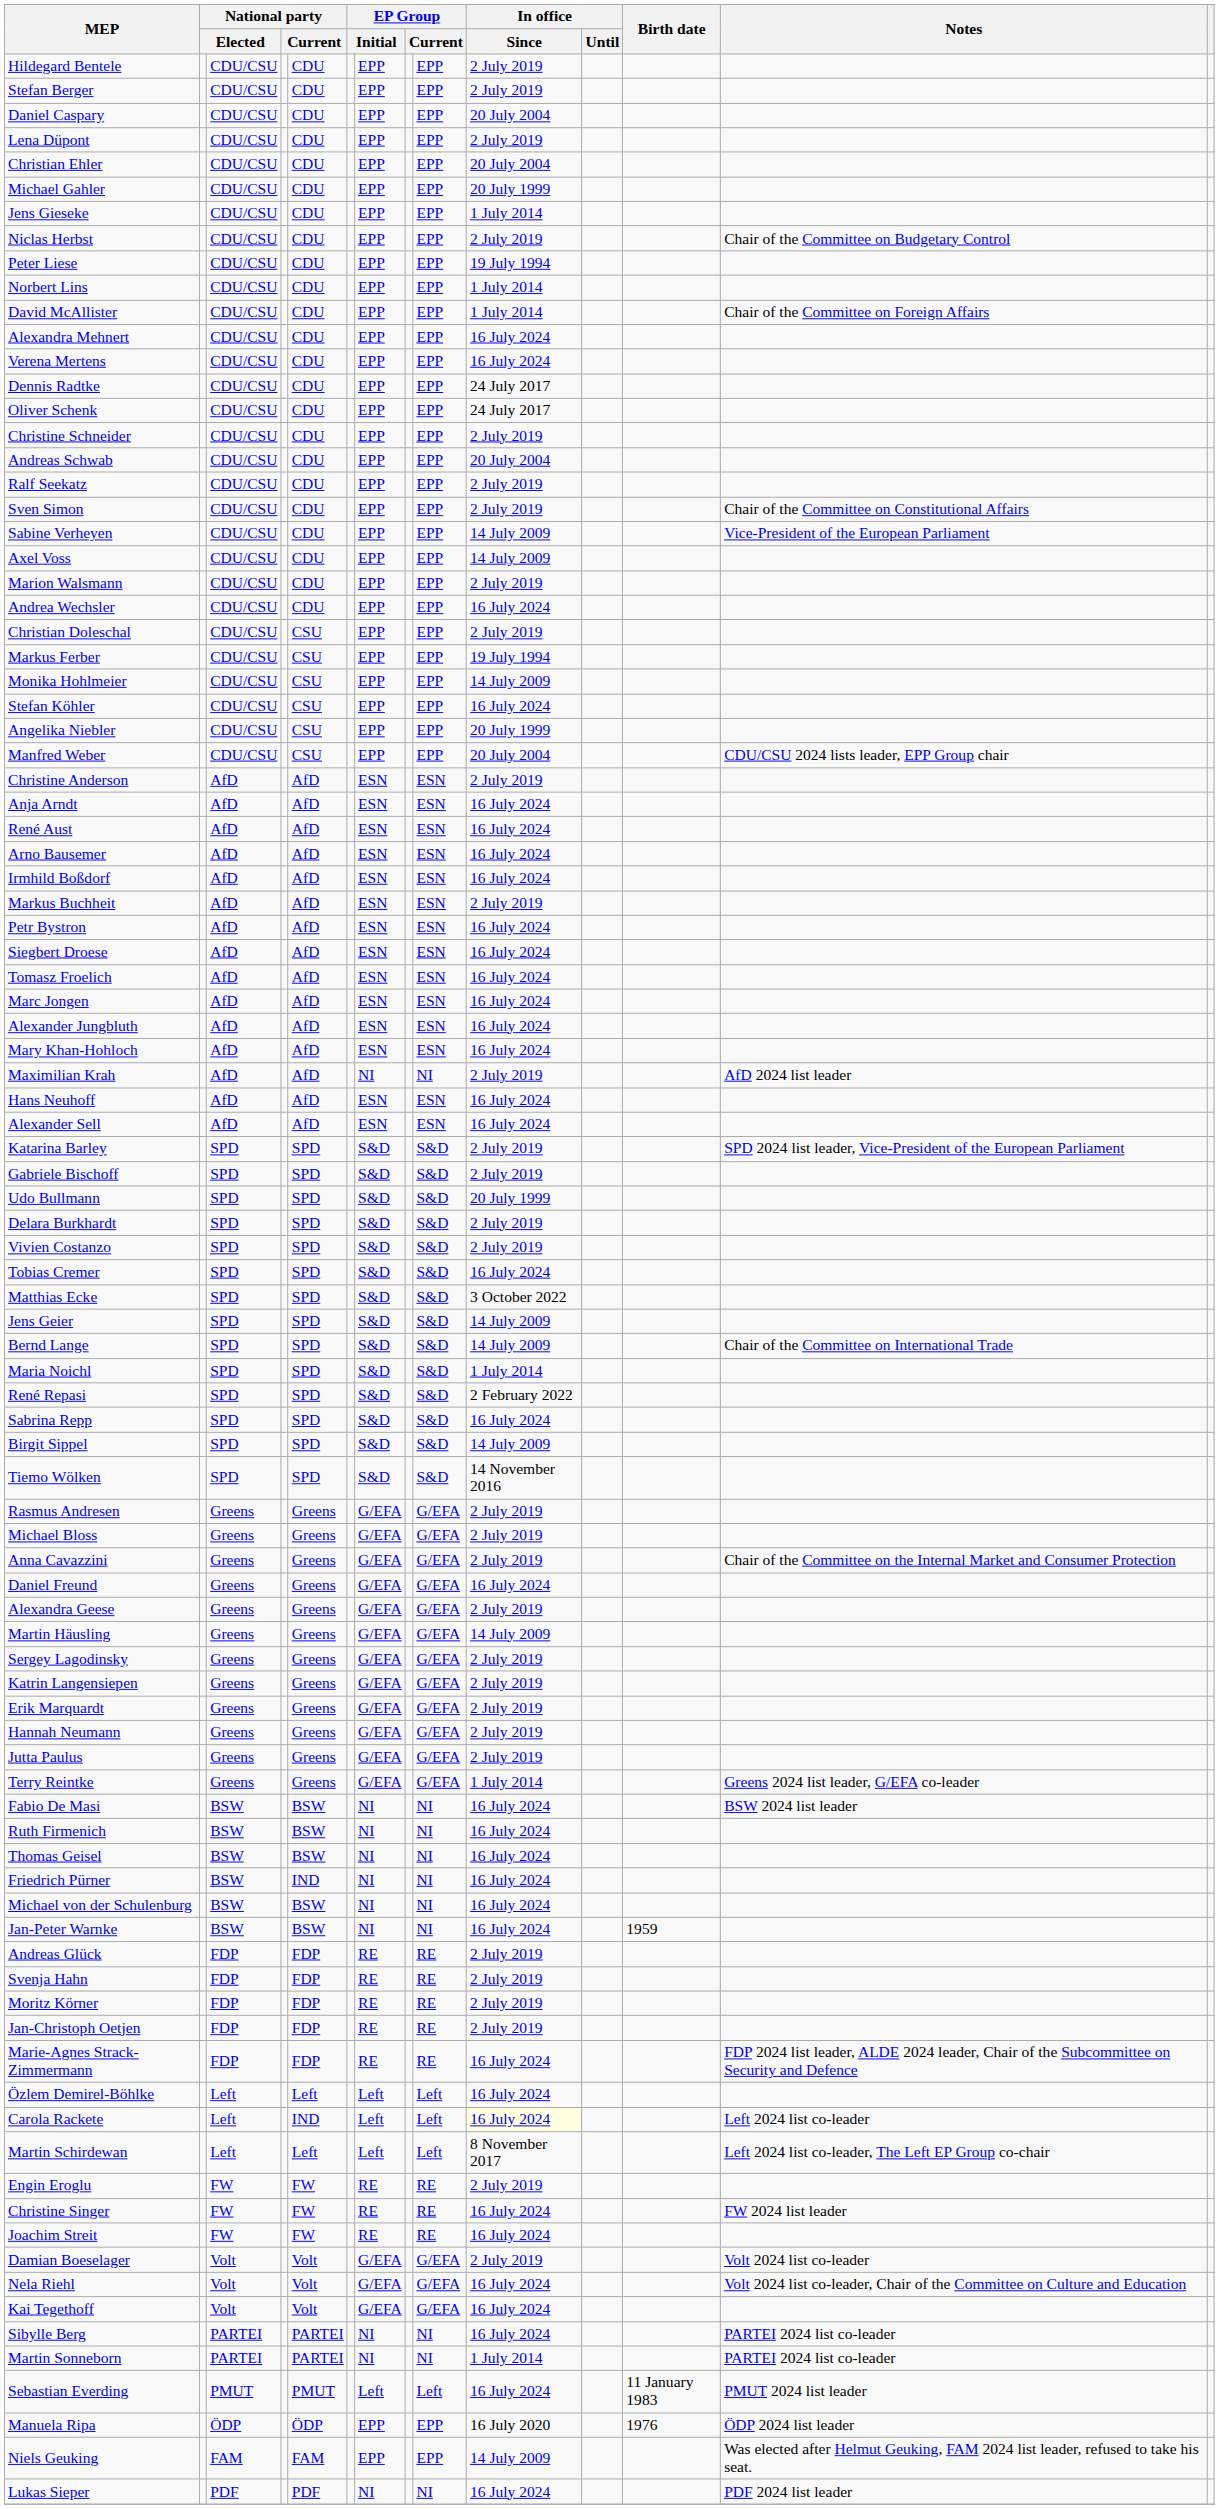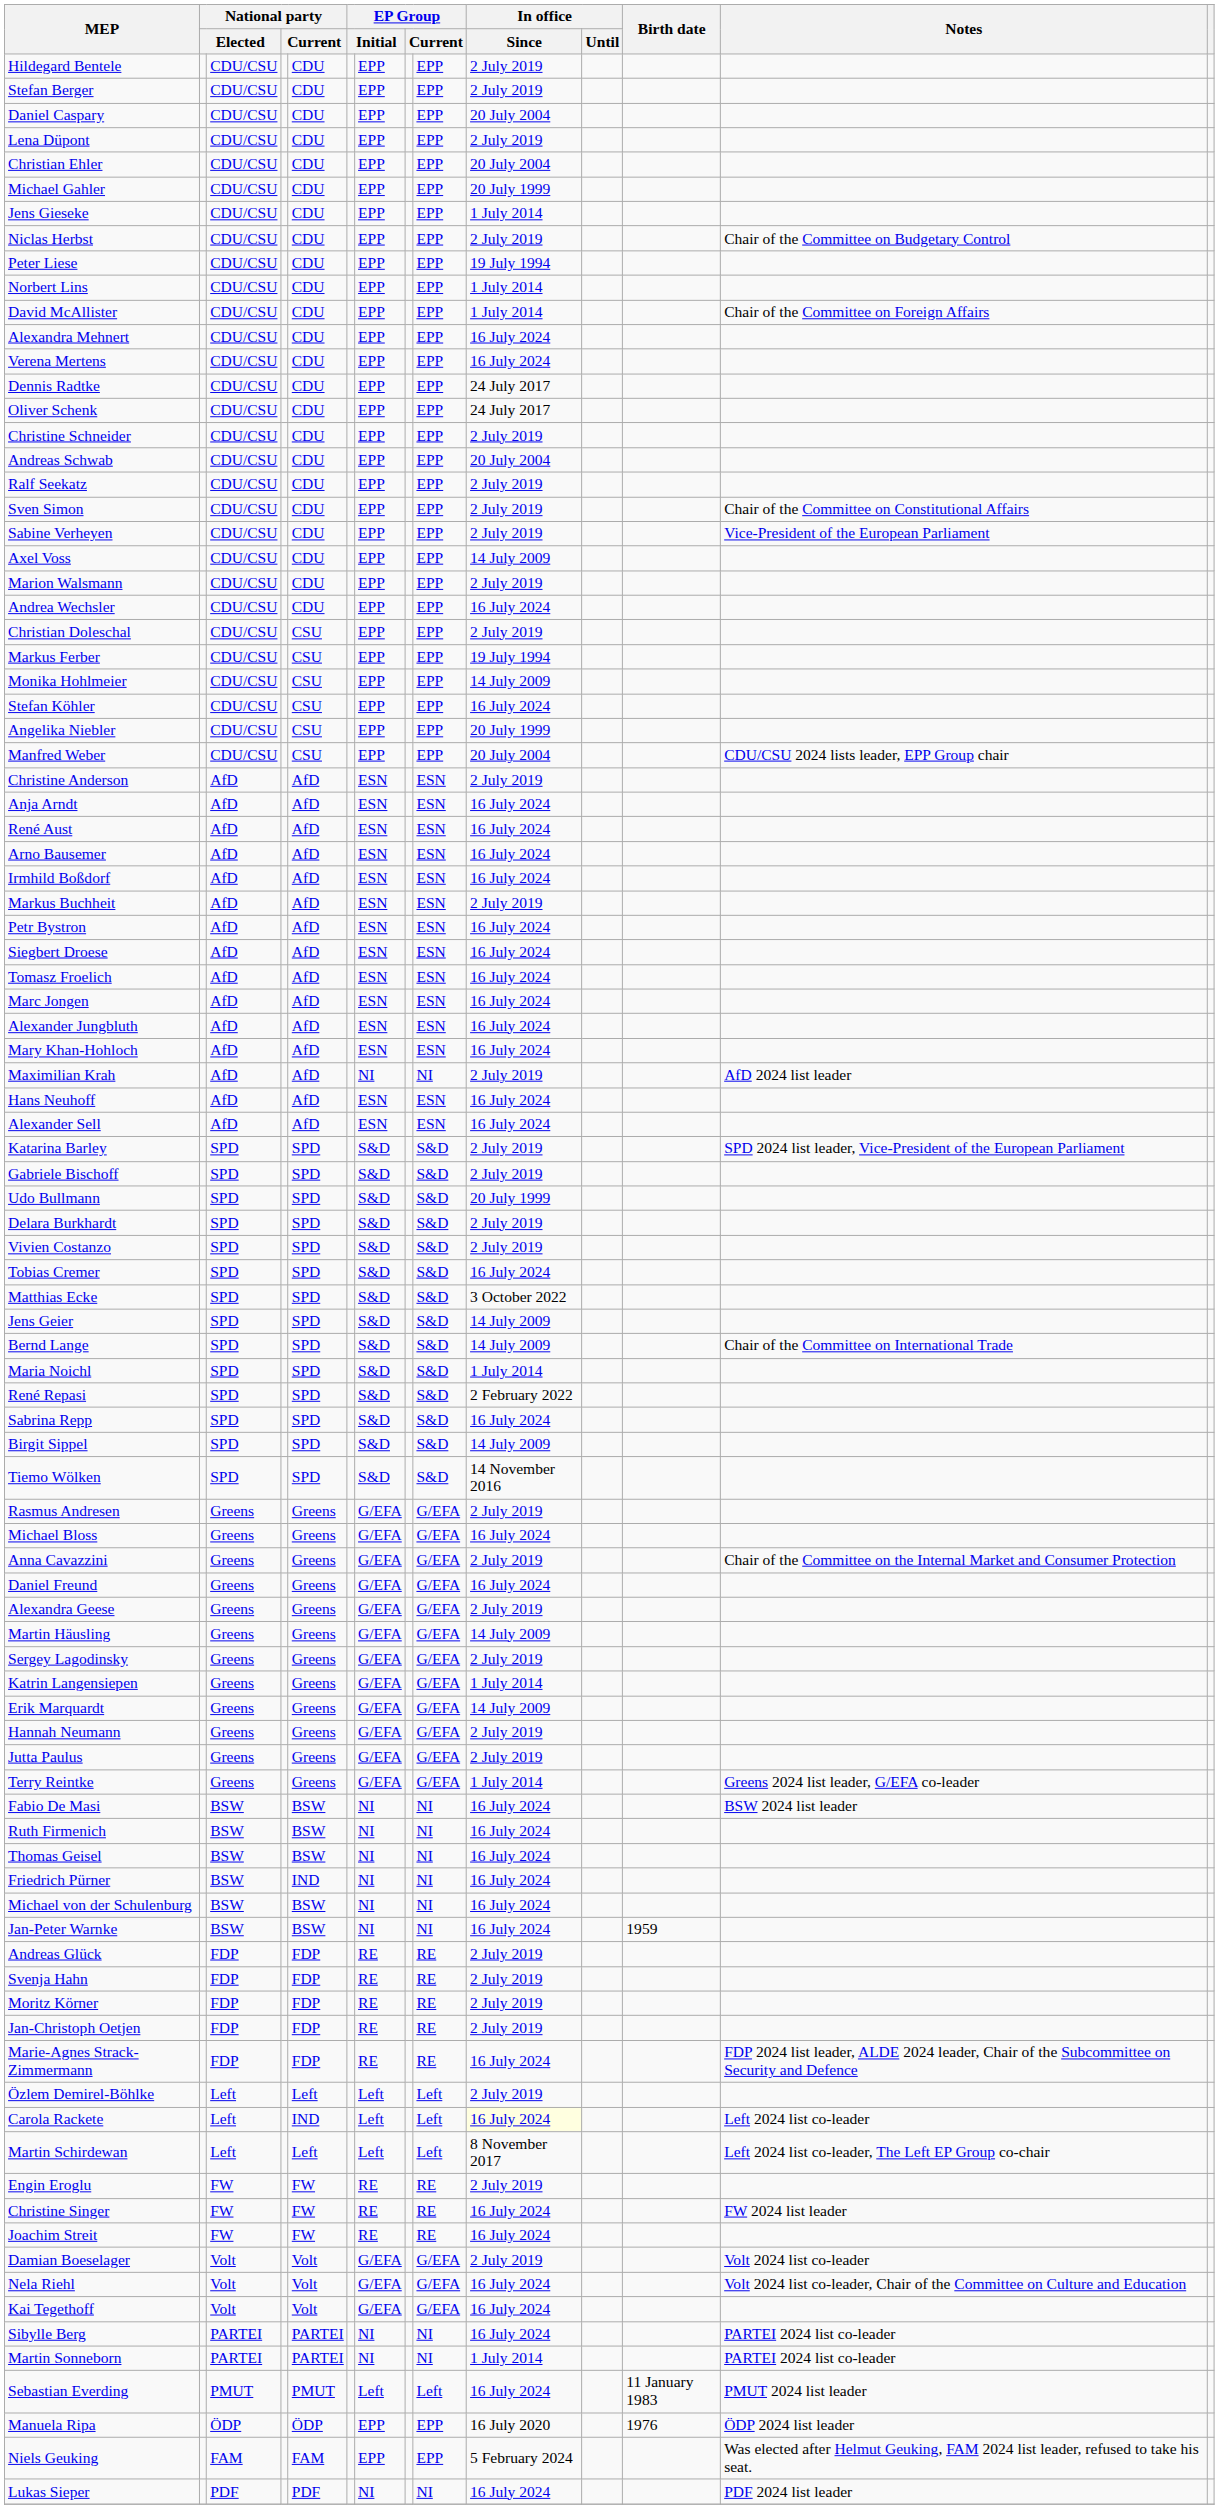(510, 533) 14 July 2009 -> (506, 533) 2 July 2019
(506, 1535) 2 July 2019 -> (510, 1535) 16 July 2024
(506, 1683) 2 July 2019 -> (506, 1683) 1 July 2014
(506, 1708) 2 July 2019 -> (510, 1708) 14 July 2009
(510, 2094) 16 July 2024 -> (506, 2094) 2 July 2019
(510, 2458) 14 July 2009 -> (521, 2458) 5 February 2024
